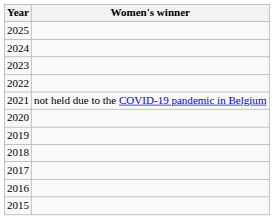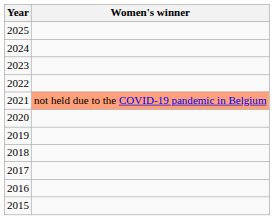(150, 100) no background -> (150, 100) lightsalmon background
